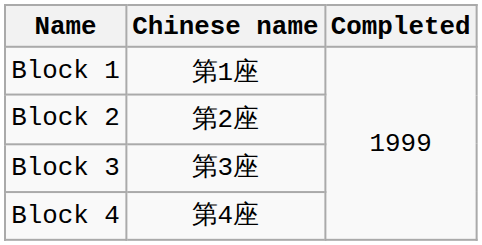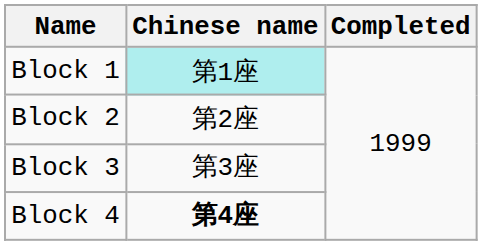(225, 72) no background -> (225, 72) paleturquoise background
(225, 217) normal -> (225, 217) bold
